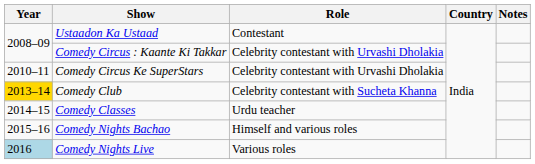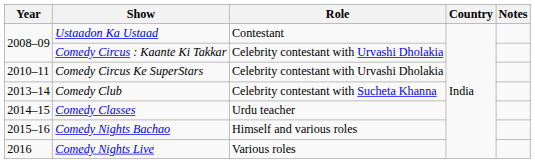(28, 91) gold background -> (28, 91) no background
(19, 149) lightblue background -> (19, 149) no background
